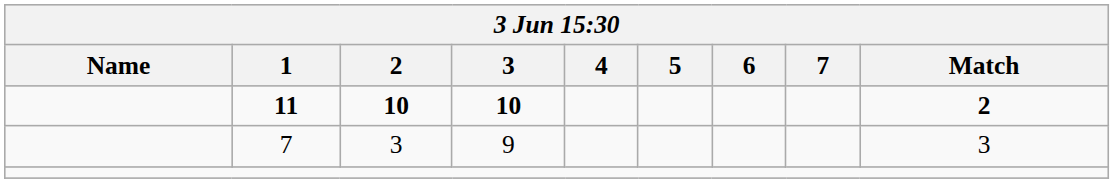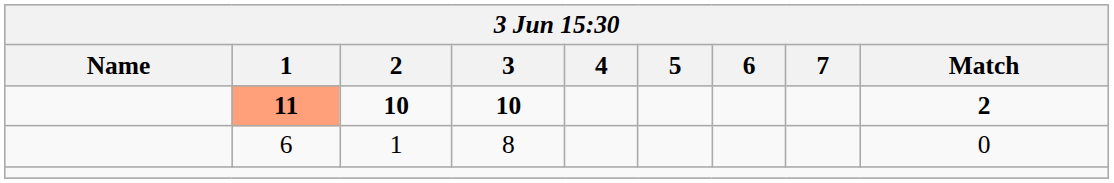(286, 105) no background -> (286, 105) lightsalmon background
(286, 145) 7 -> (286, 145) 6
(396, 145) 3 -> (396, 145) 1
(508, 145) 9 -> (508, 145) 8
(984, 145) 3 -> (984, 145) 0
